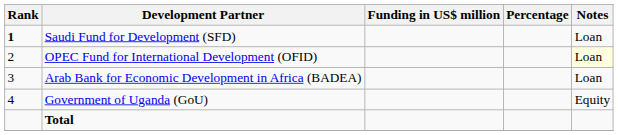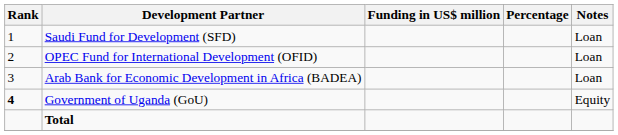(11, 36) bold -> (11, 36) normal
(588, 57) lightyellow background -> (588, 57) no background
(11, 99) normal -> (11, 99) bold
